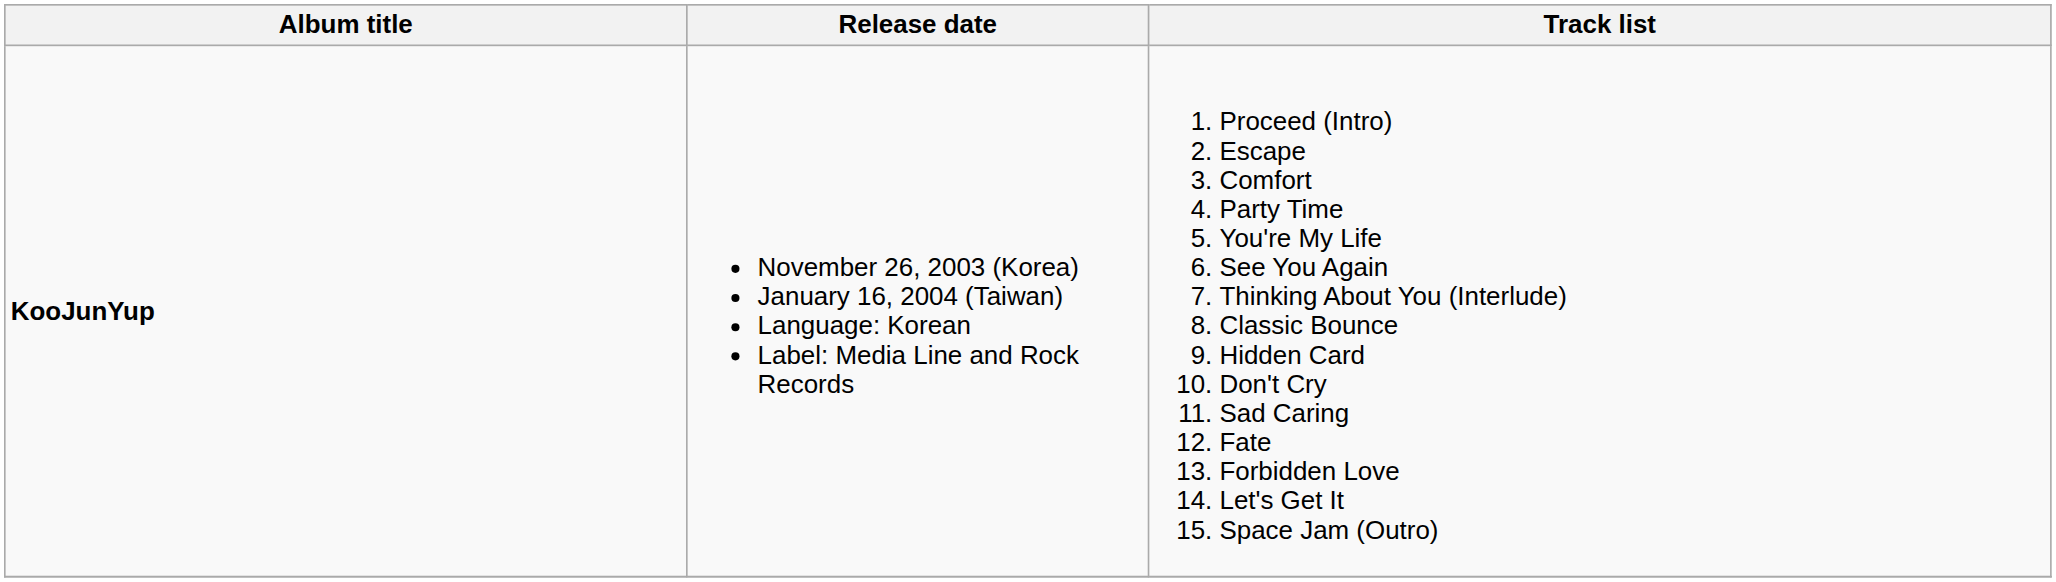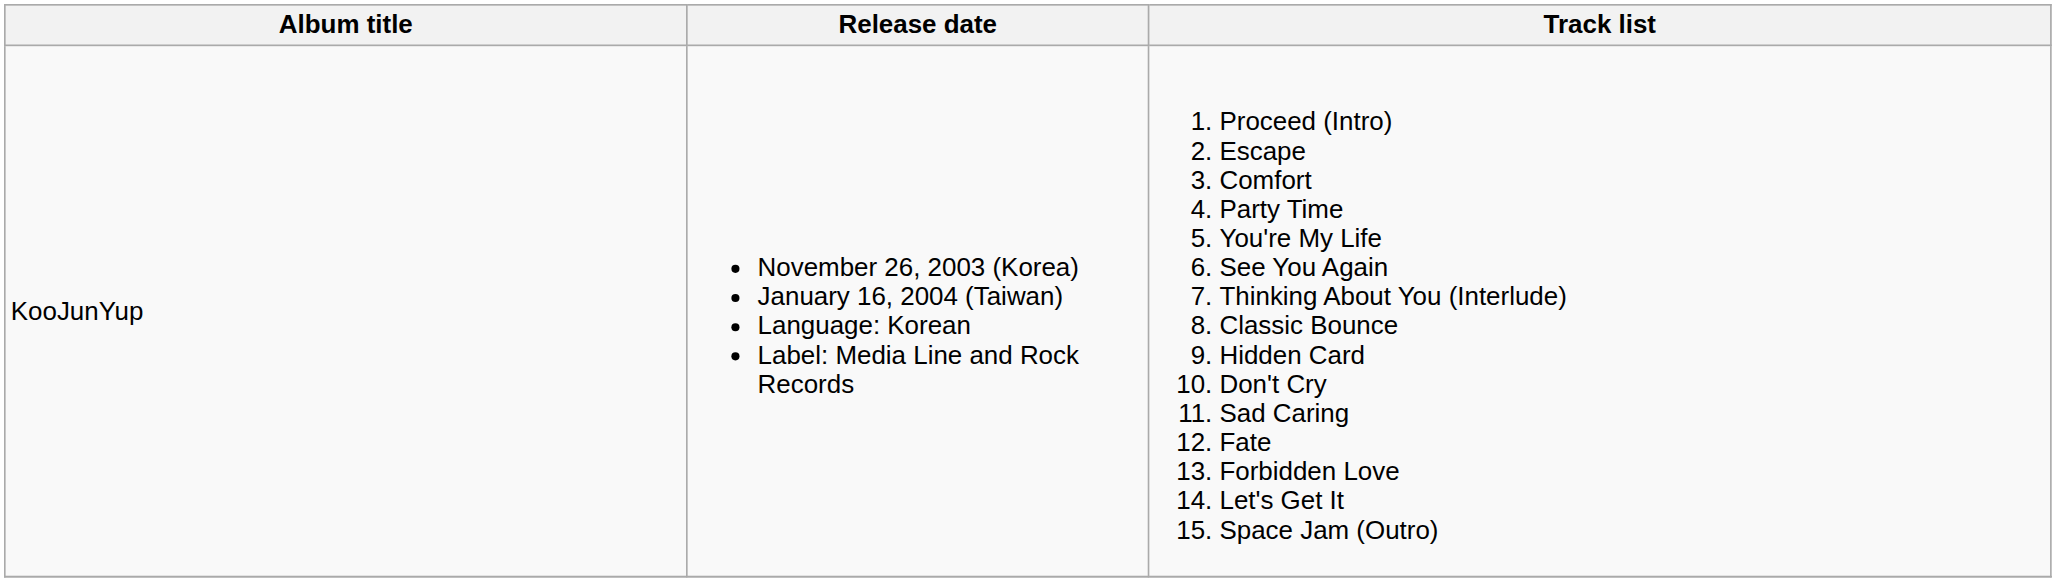(83, 310) bold -> (77, 310) normal
